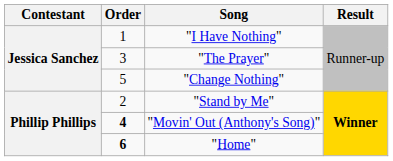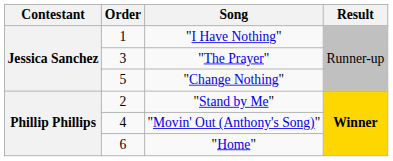(123, 123) bold -> (123, 123) normal
(123, 144) bold -> (123, 144) normal
